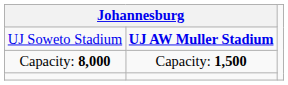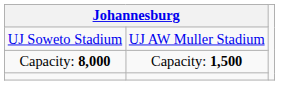(201, 38) bold -> (197, 38) normal
